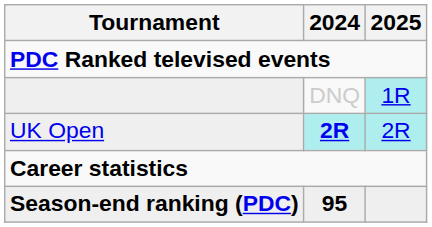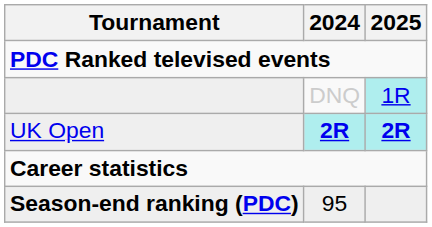(396, 131) normal -> (396, 131) bold
(335, 204) bold -> (335, 204) normal
